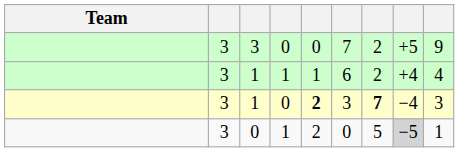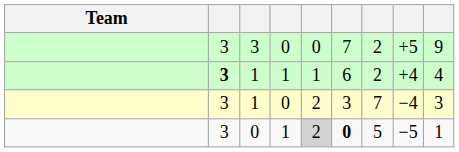(224, 75) normal -> (224, 75) bold
(316, 103) bold -> (316, 103) normal
(377, 103) bold -> (377, 103) normal
(316, 132) no background -> (316, 132) lightgrey background
(347, 132) normal -> (347, 132) bold
(408, 132) lightgrey background -> (408, 132) no background
